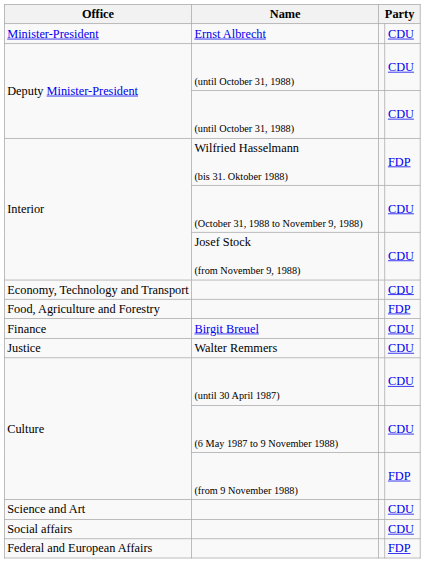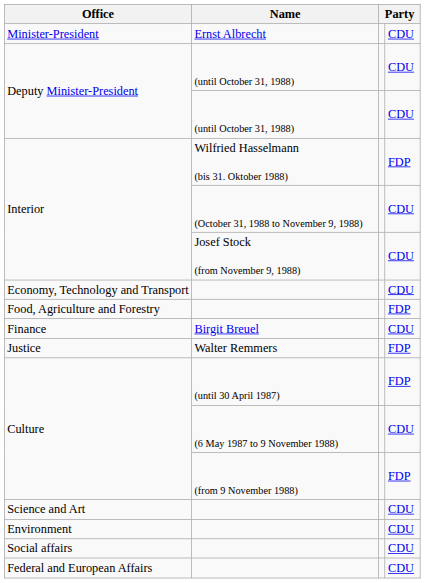(401, 348) CDU -> (399, 348) FDP
(401, 381) CDU -> (399, 381) FDP
+ row: (39, 529)
(399, 548) FDP -> (401, 568) CDU
